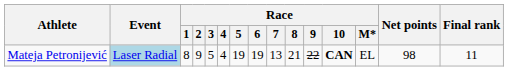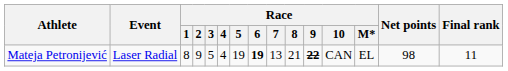(145, 56) lightblue background -> (145, 56) no background
(257, 56) normal -> (257, 56) bold
(313, 56) normal -> (313, 56) bold
(339, 56) bold -> (339, 56) normal
